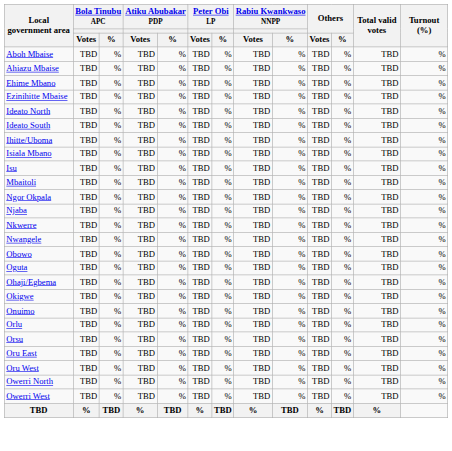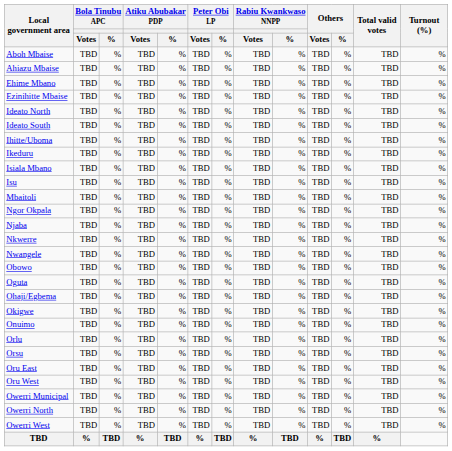+ row: (20, 154)
+ row: (37, 396)
